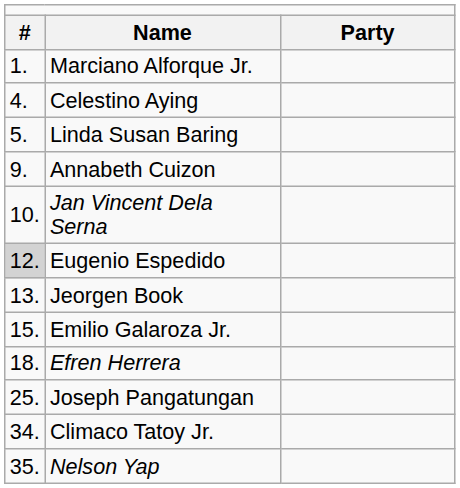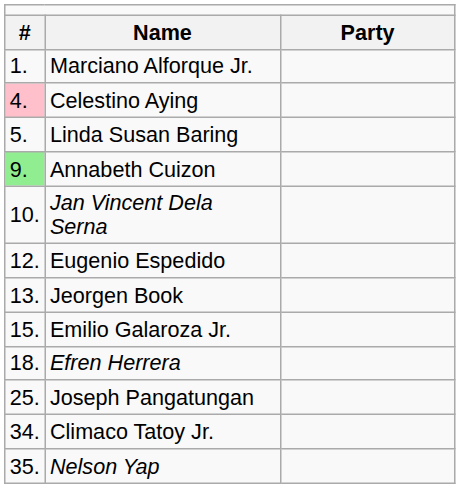(19, 101) no background -> (19, 101) pink background
(19, 169) no background -> (19, 169) lightgreen background
(25, 261) lightgrey background -> (25, 261) no background
